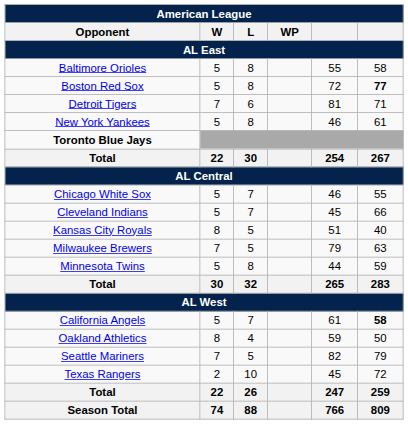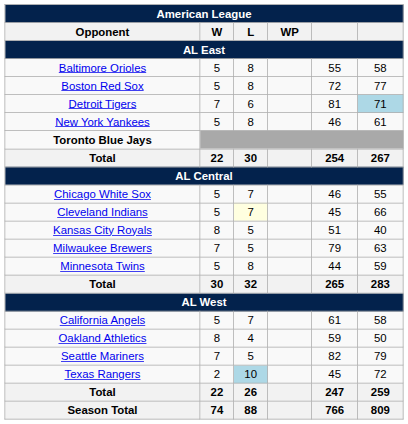(380, 86) bold -> (380, 86) normal
(380, 104) no background -> (380, 104) lightblue background
(251, 212) no background -> (251, 212) lightyellow background
(380, 320) bold -> (380, 320) normal
(251, 374) no background -> (251, 374) lightblue background
